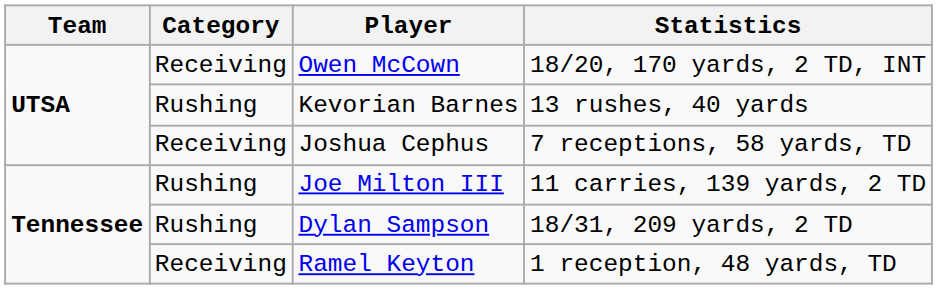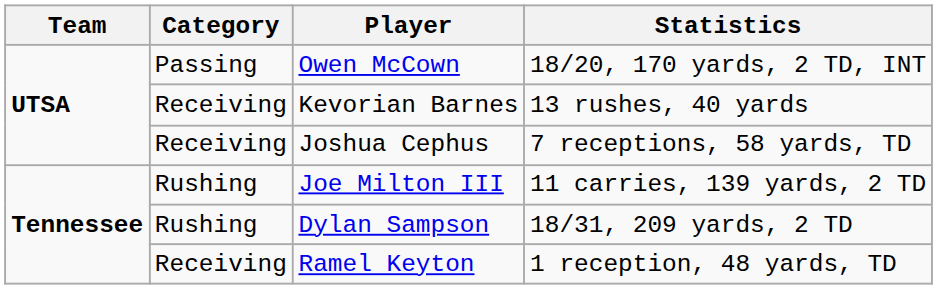(221, 65) Receiving -> (206, 65) Passing
(206, 105) Rushing -> (221, 105) Receiving
